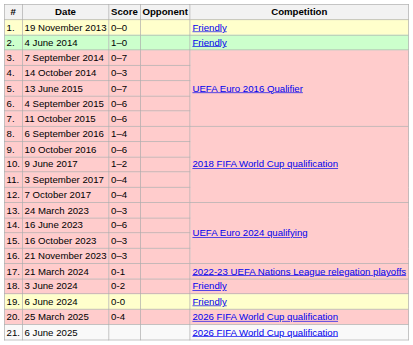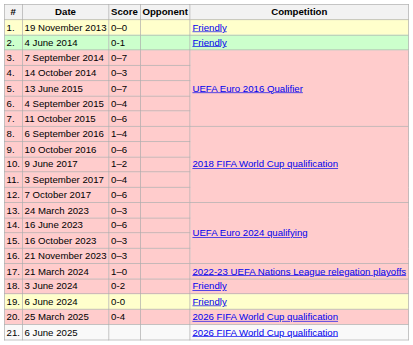(119, 43) 1–0 -> (118, 43) 0-1
(119, 104) 0–6 -> (119, 104) 0–4
(119, 195) 0–4 -> (119, 195) 0–6
(118, 271) 0-1 -> (119, 271) 1–0
